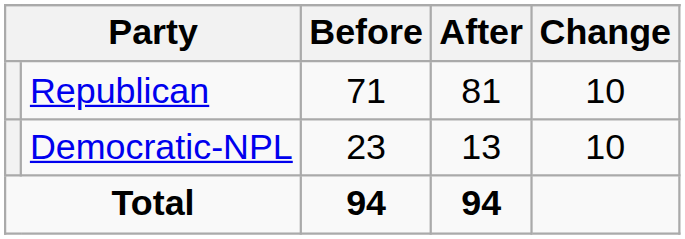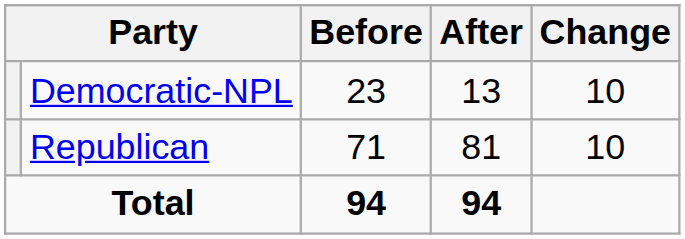rows swapped: (120, 89) <-> (161, 146)
